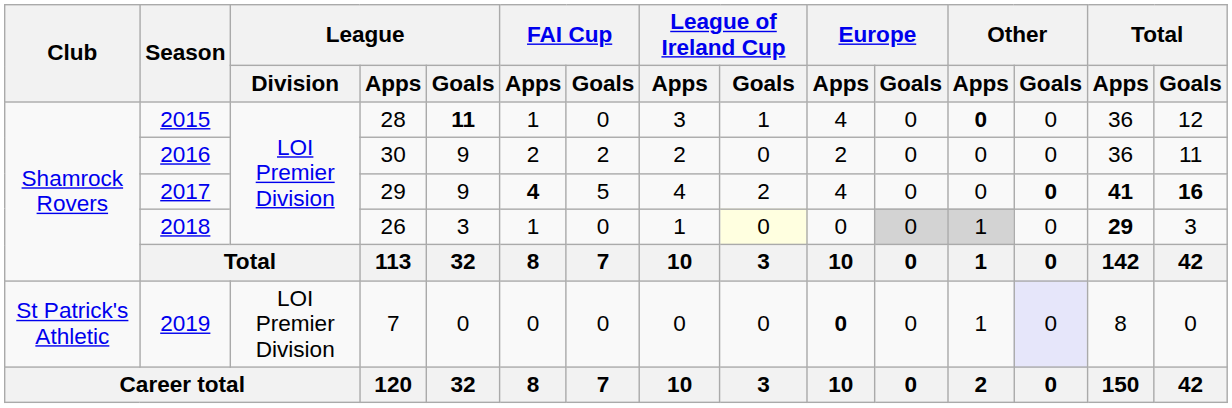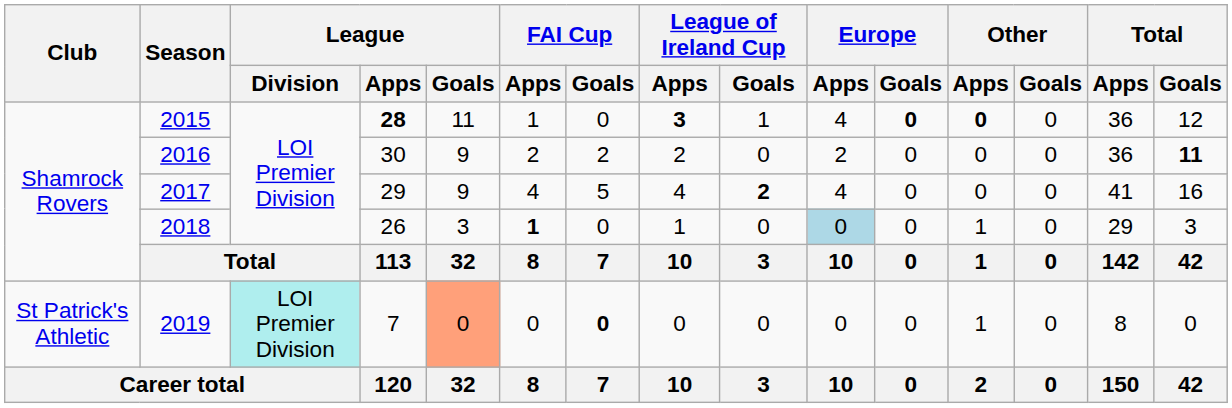(393, 119) normal -> (393, 119) bold
(463, 119) bold -> (463, 119) normal
(680, 119) normal -> (680, 119) bold
(911, 119) normal -> (911, 119) bold
(1191, 155) normal -> (1191, 155) bold
(533, 190) bold -> (533, 190) normal
(764, 190) normal -> (764, 190) bold
(1051, 190) bold -> (1051, 190) normal
(1121, 190) bold -> (1121, 190) normal
(1191, 190) bold -> (1191, 190) normal
(533, 226) normal -> (533, 226) bold
(764, 226) lightyellow background -> (764, 226) no background
(841, 226) no background -> (841, 226) lightblue background
(911, 226) lightgrey background -> (911, 226) no background
(981, 226) lightgrey background -> (981, 226) no background
(1121, 226) bold -> (1121, 226) normal
(295, 323) no background -> (295, 323) paleturquoise background
(463, 323) no background -> (463, 323) lightsalmon background
(603, 323) normal -> (603, 323) bold
(841, 323) bold -> (841, 323) normal
(1051, 323) lavender background -> (1051, 323) no background
